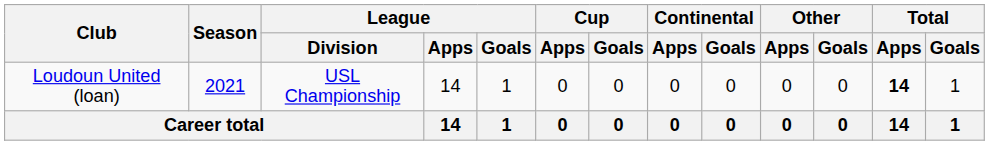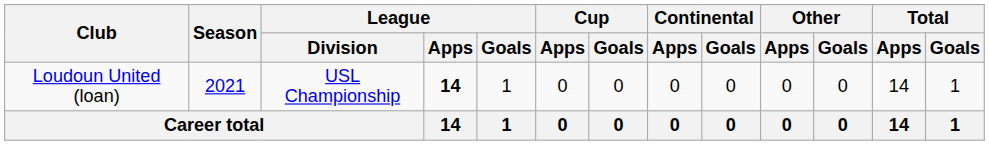(450, 86) normal -> (450, 86) bold
(899, 86) bold -> (899, 86) normal
